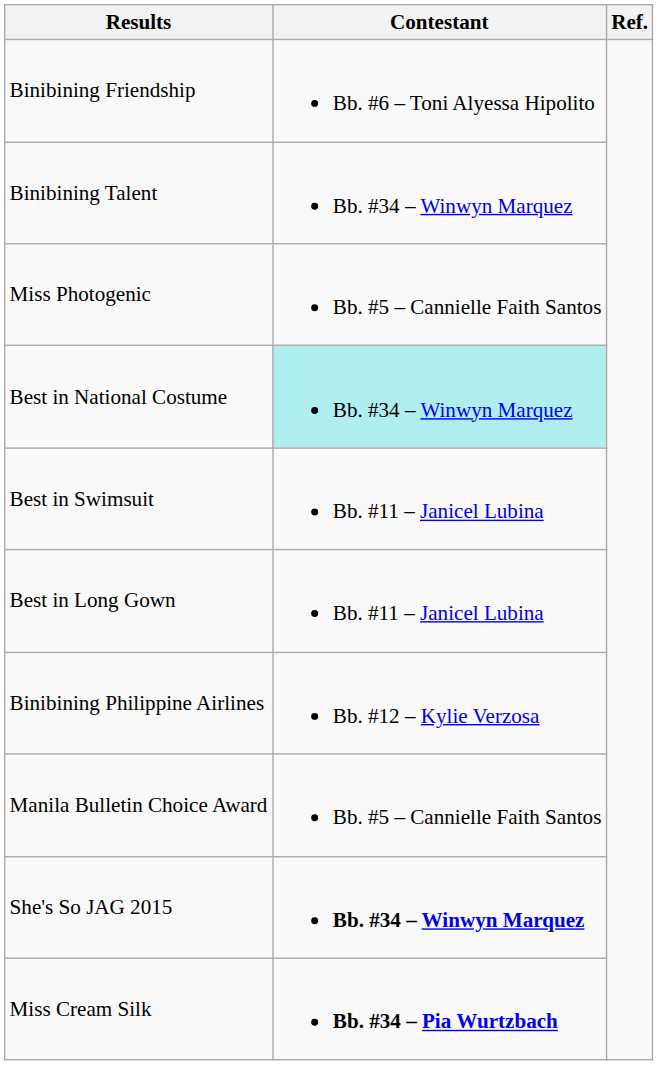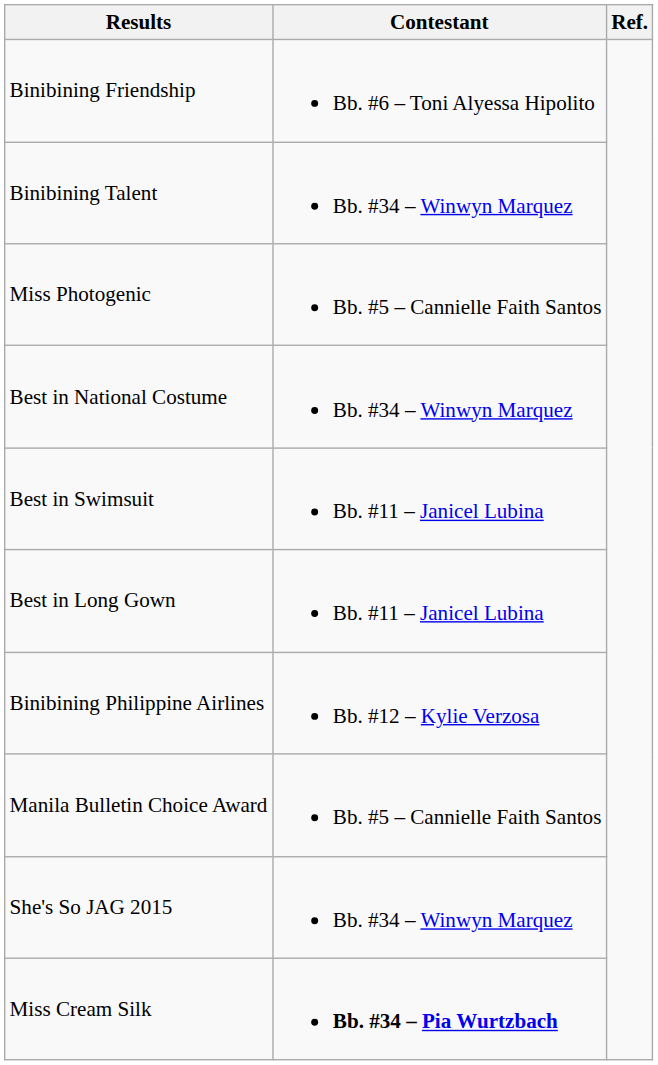(439, 410) paleturquoise background -> (439, 410) no background
(439, 920) bold -> (439, 920) normal
